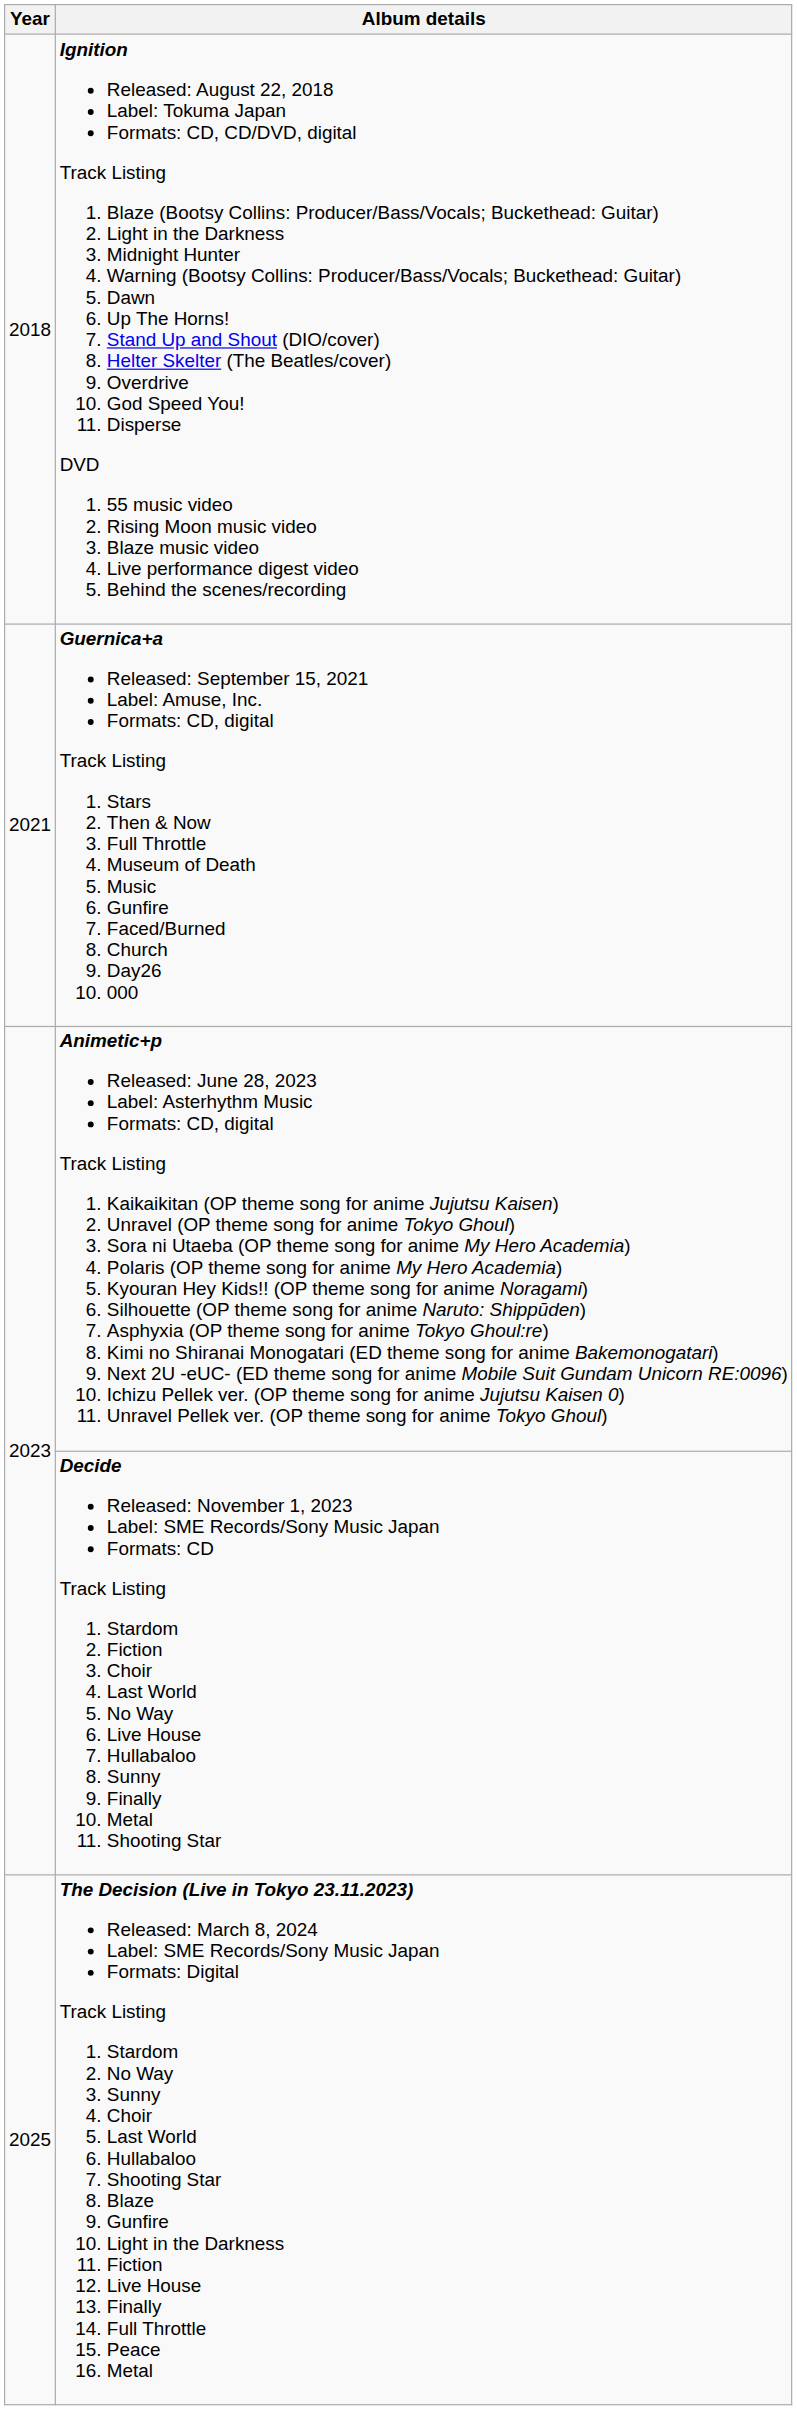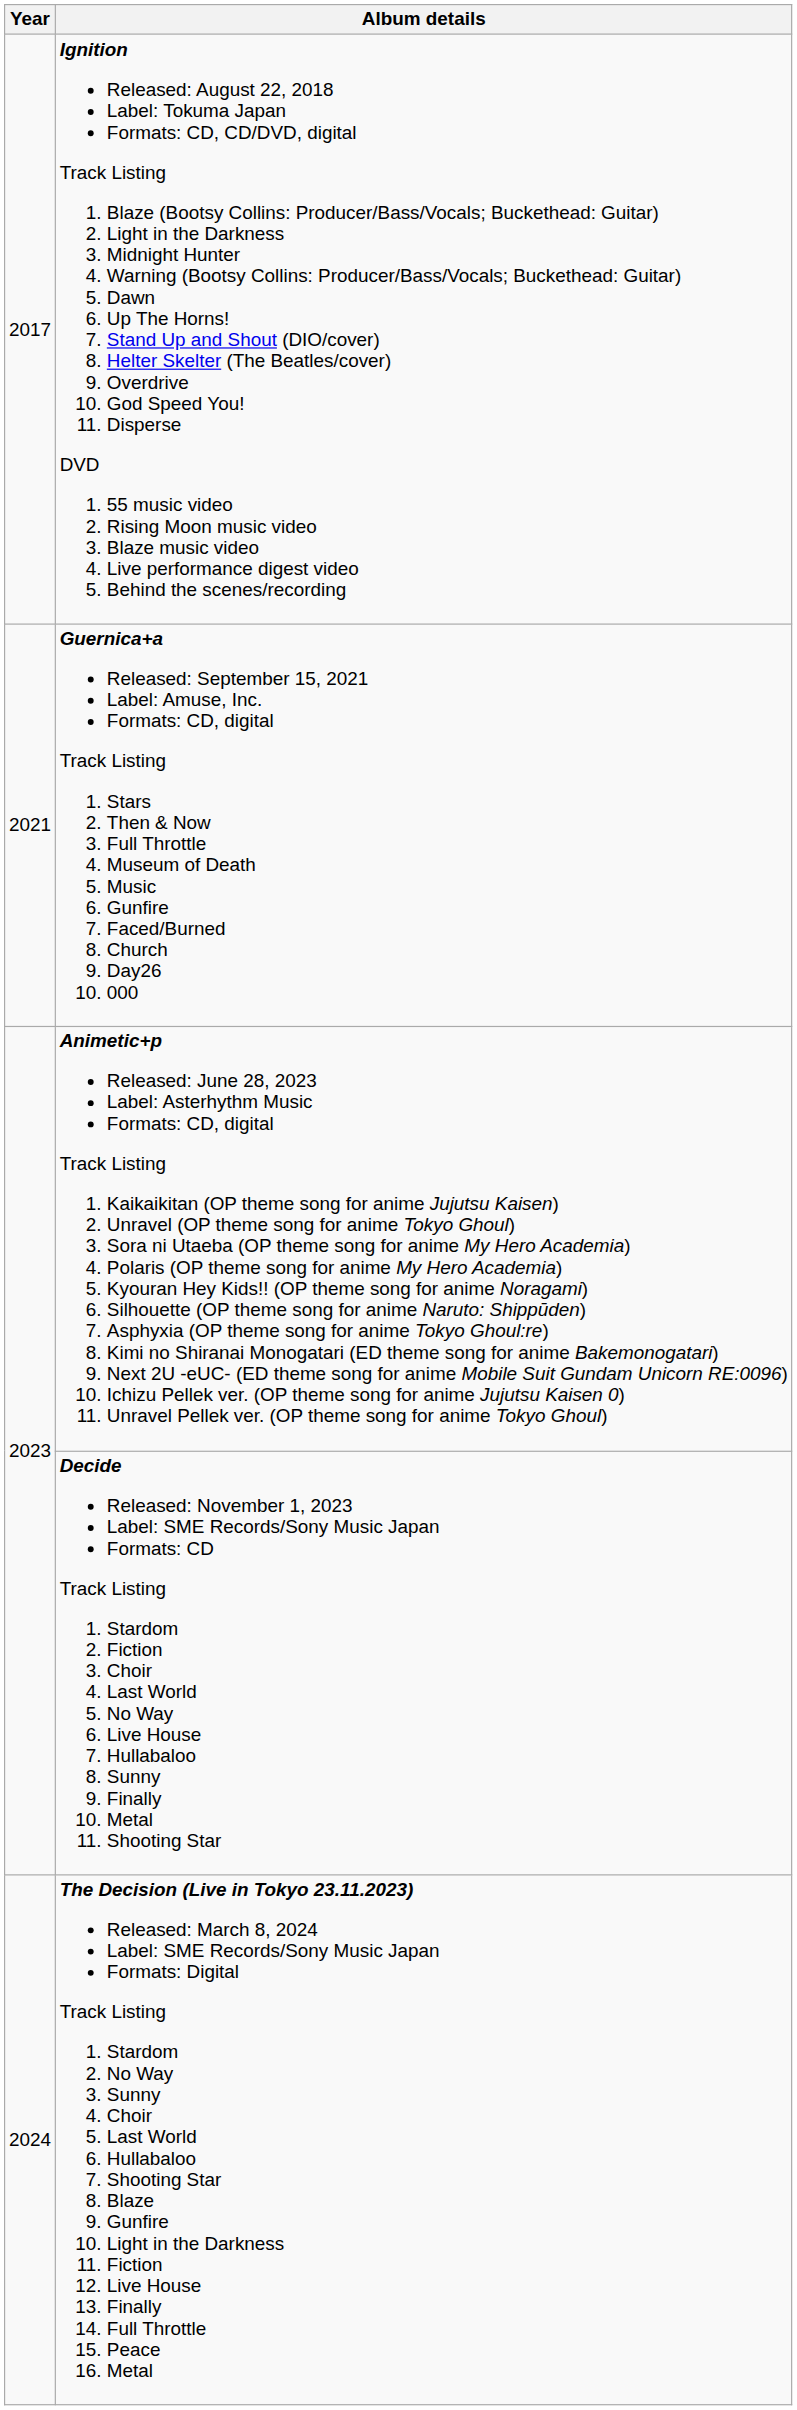(30, 329) 2018 -> (30, 329) 2017
(30, 2139) 2025 -> (30, 2139) 2024
